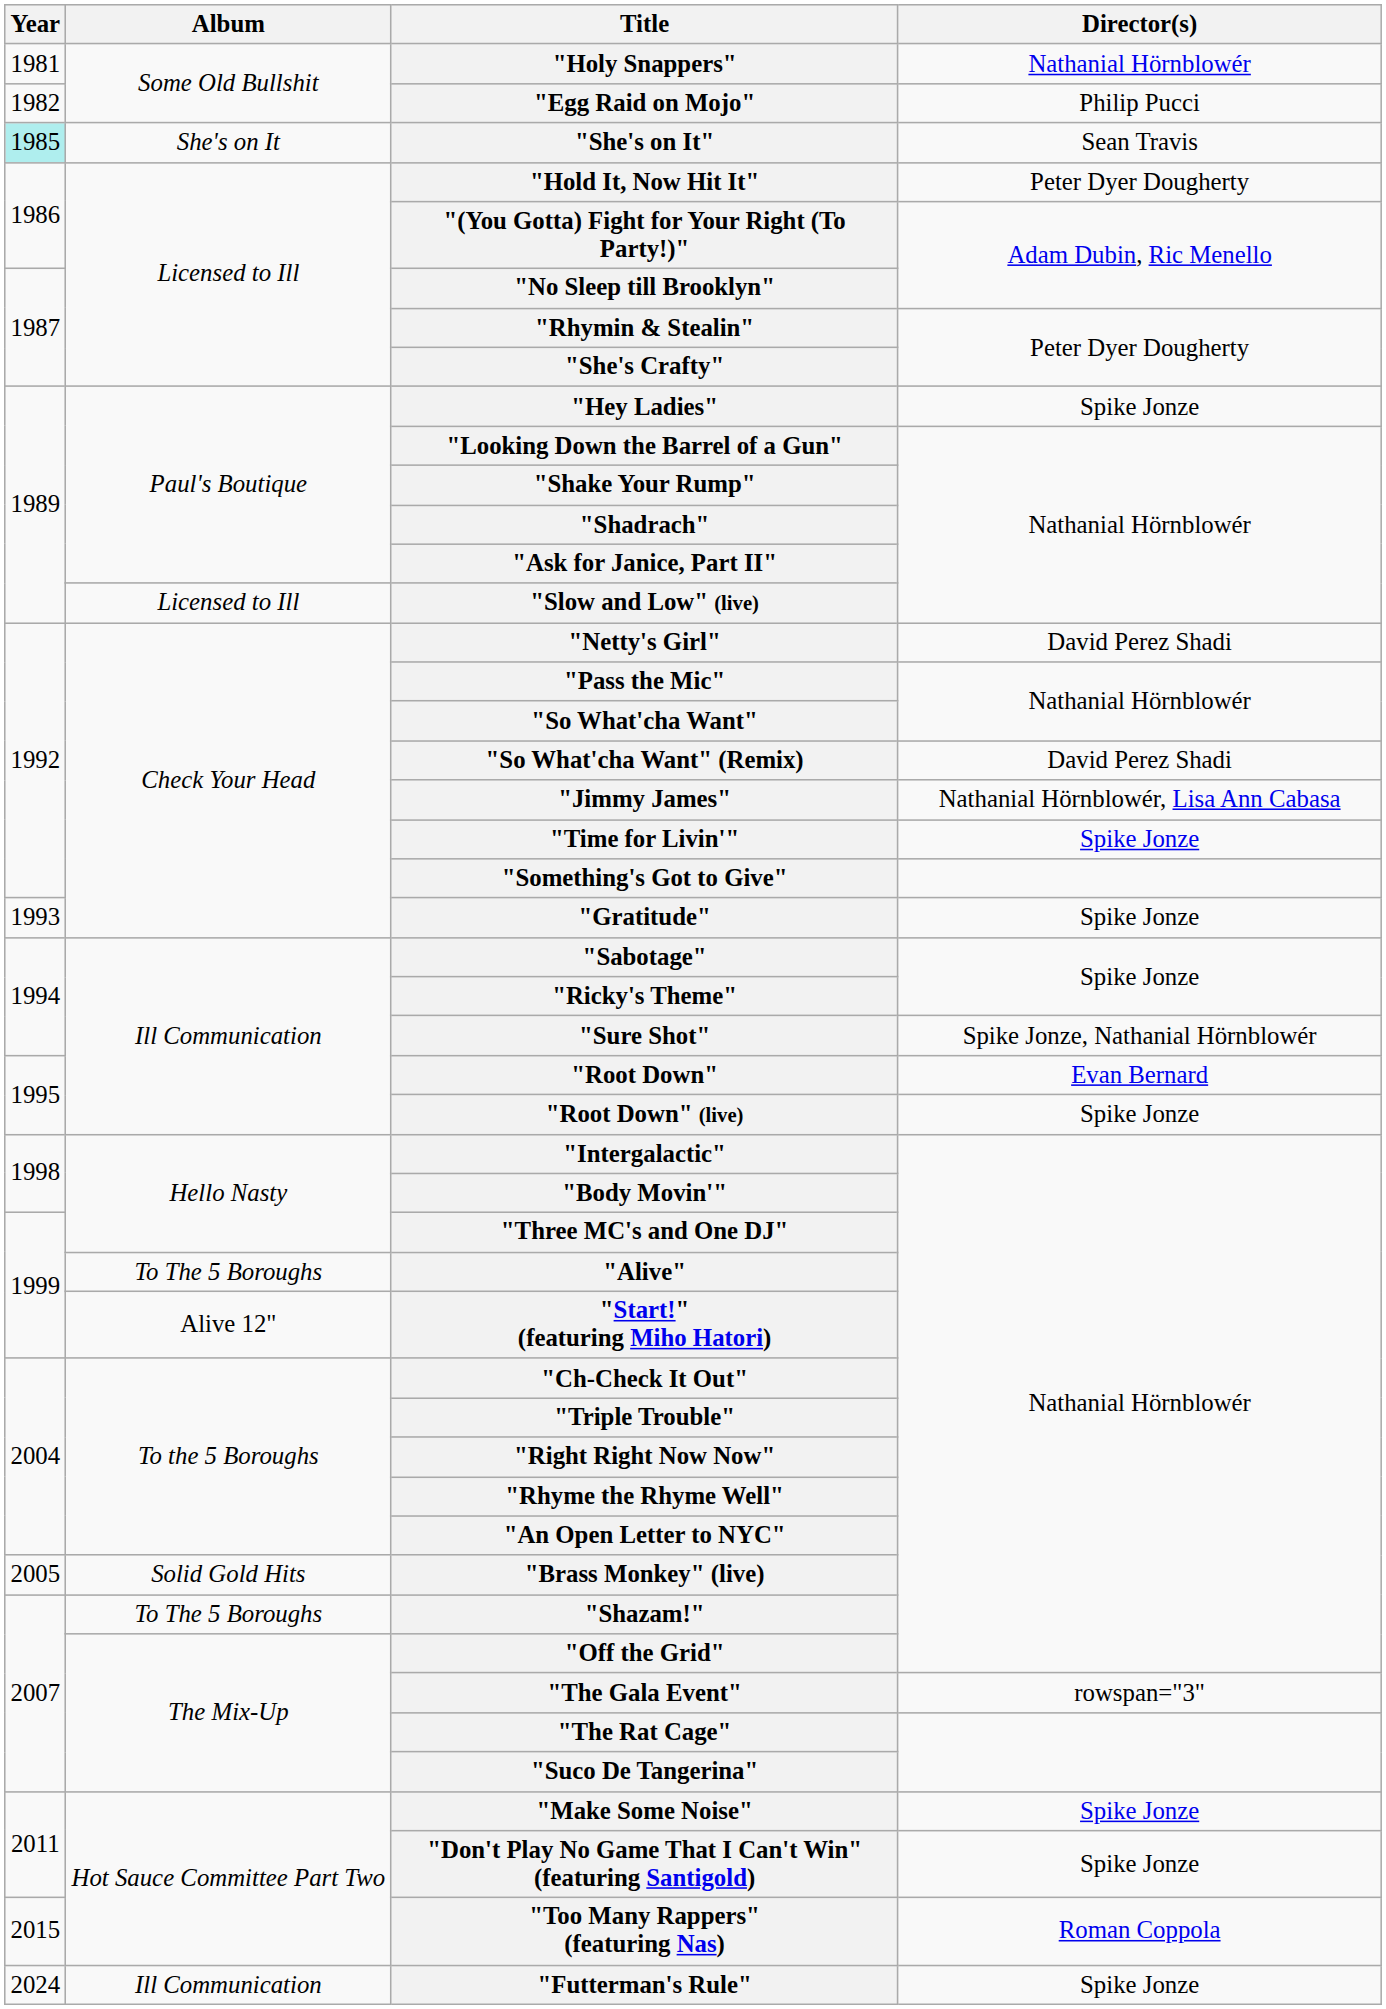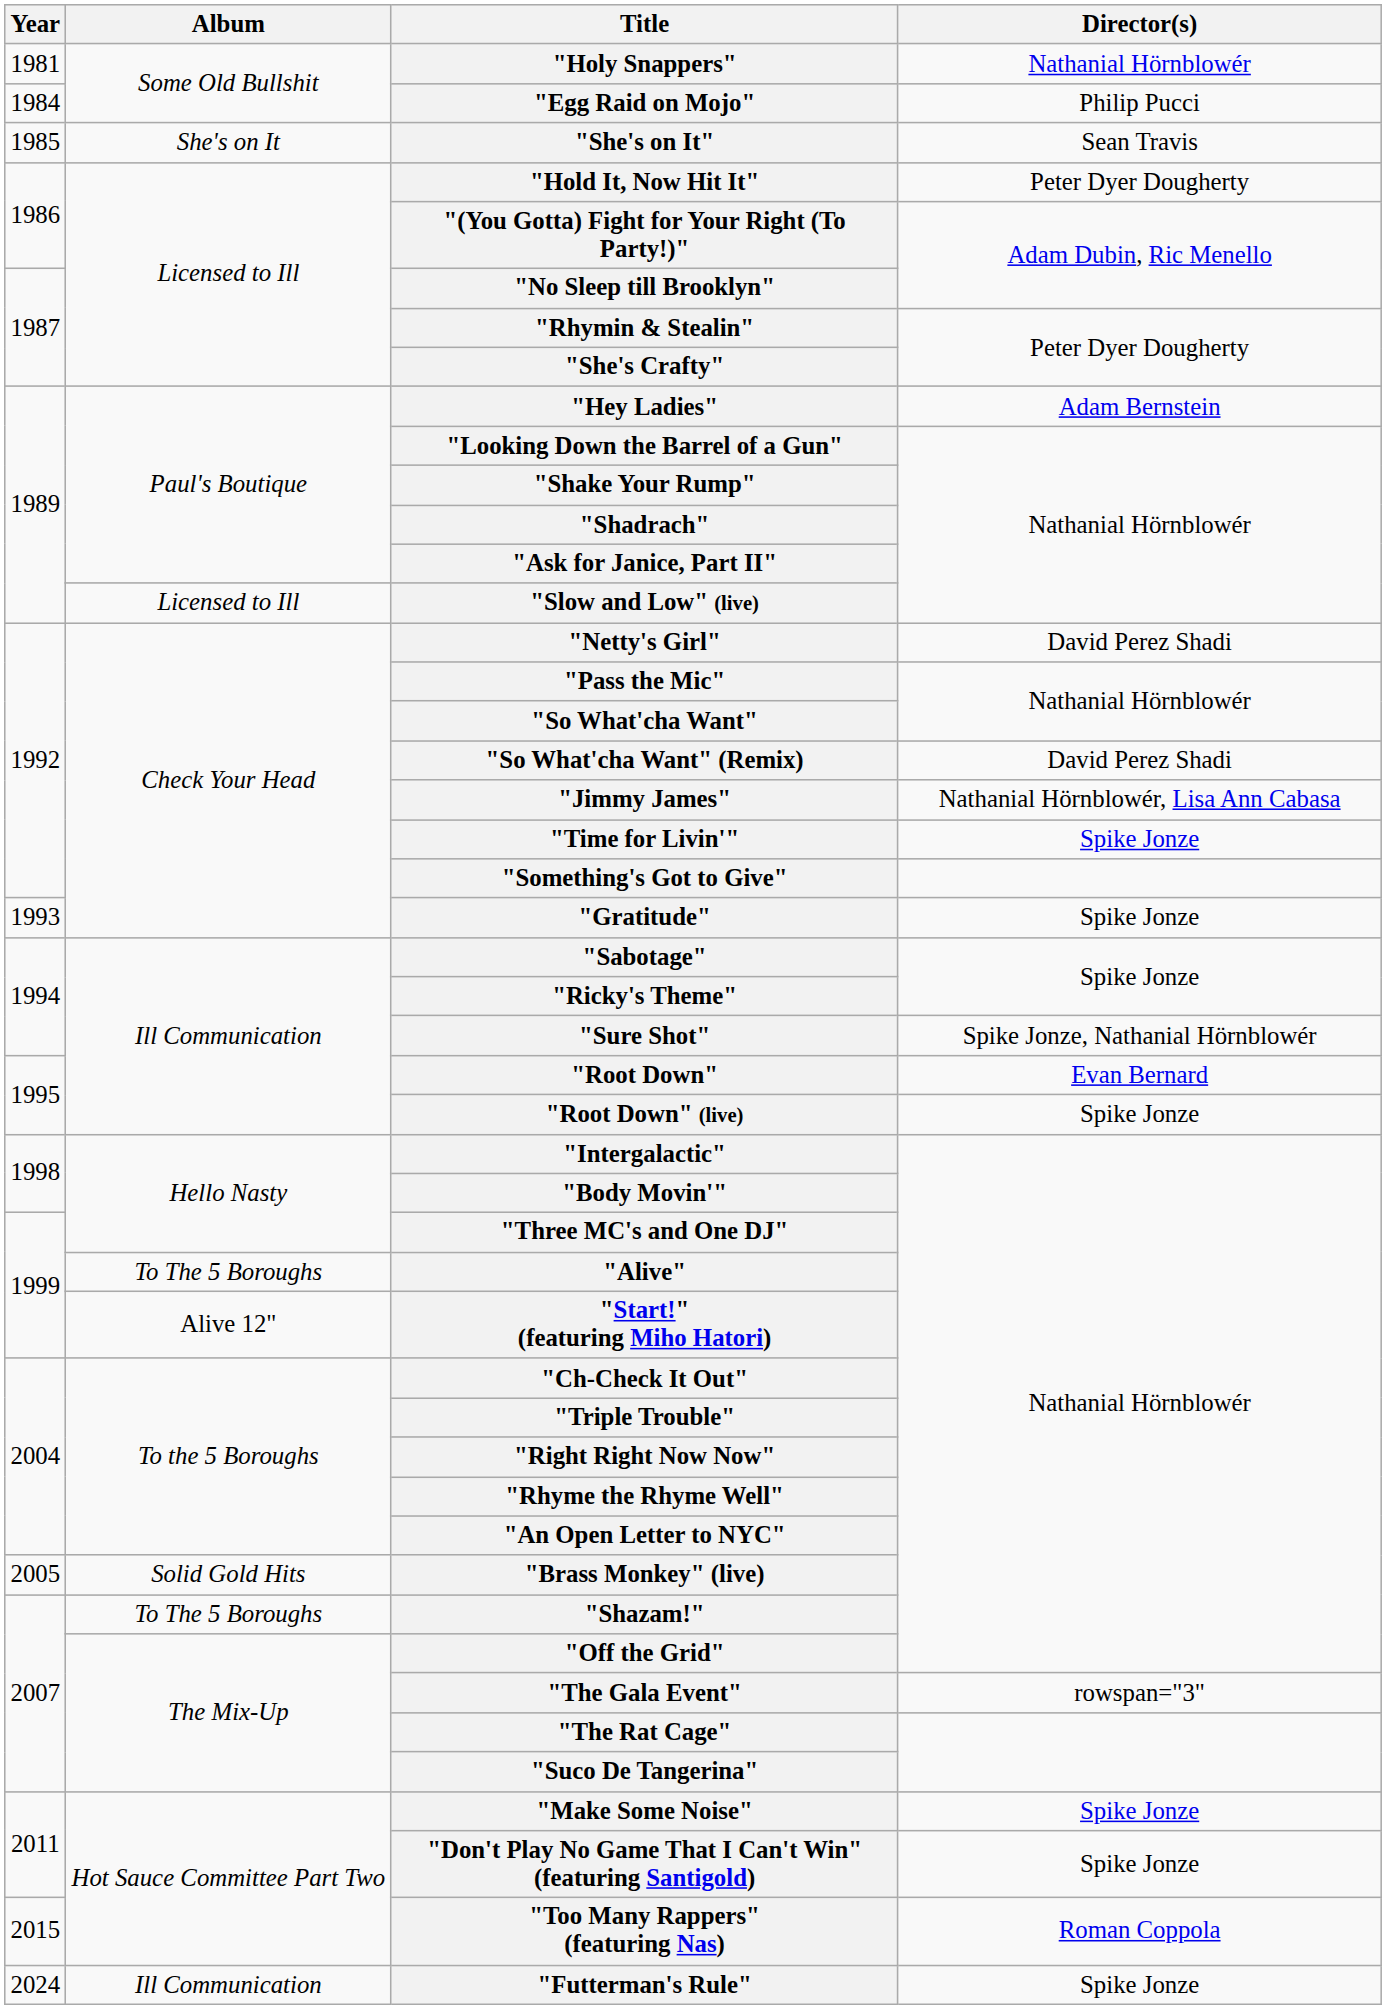(35, 102) 1982 -> (35, 102) 1984
(35, 142) paleturquoise background -> (35, 142) no background
(1140, 406) Spike Jonze -> (1140, 406) Adam Bernstein
